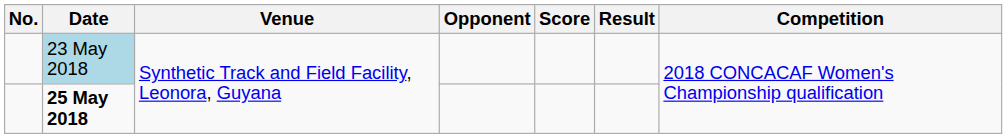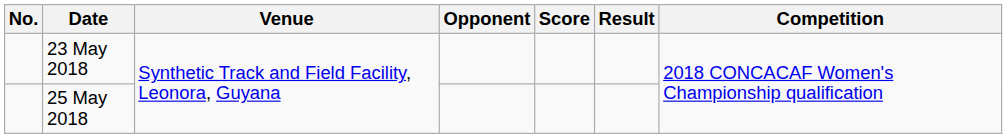(77, 58) lightblue background -> (77, 58) no background
(78, 108) bold -> (77, 108) normal
